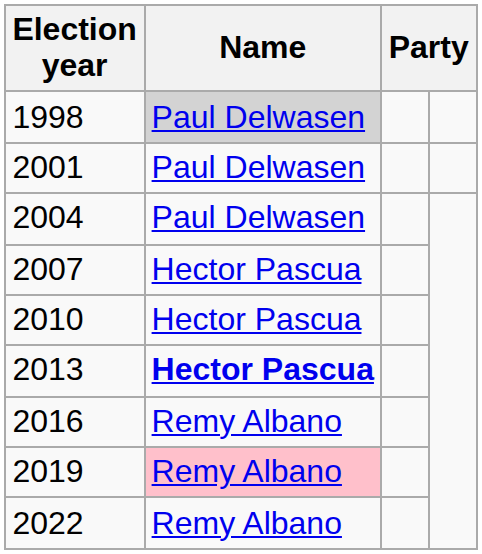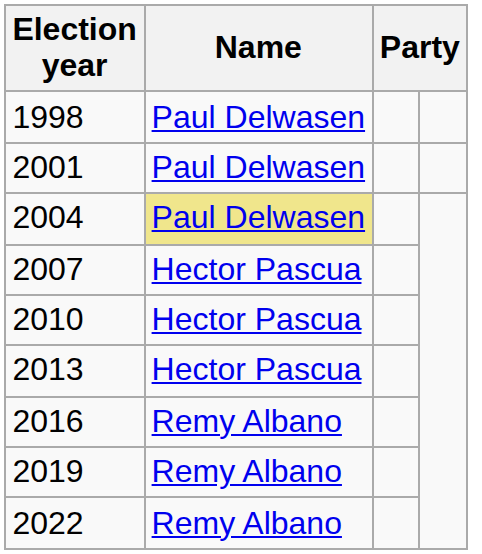(258, 116) lightgrey background -> (258, 116) no background
(258, 218) no background -> (258, 218) khaki background
(263, 370) bold -> (257, 370) normal
(247, 471) pink background -> (247, 471) no background
